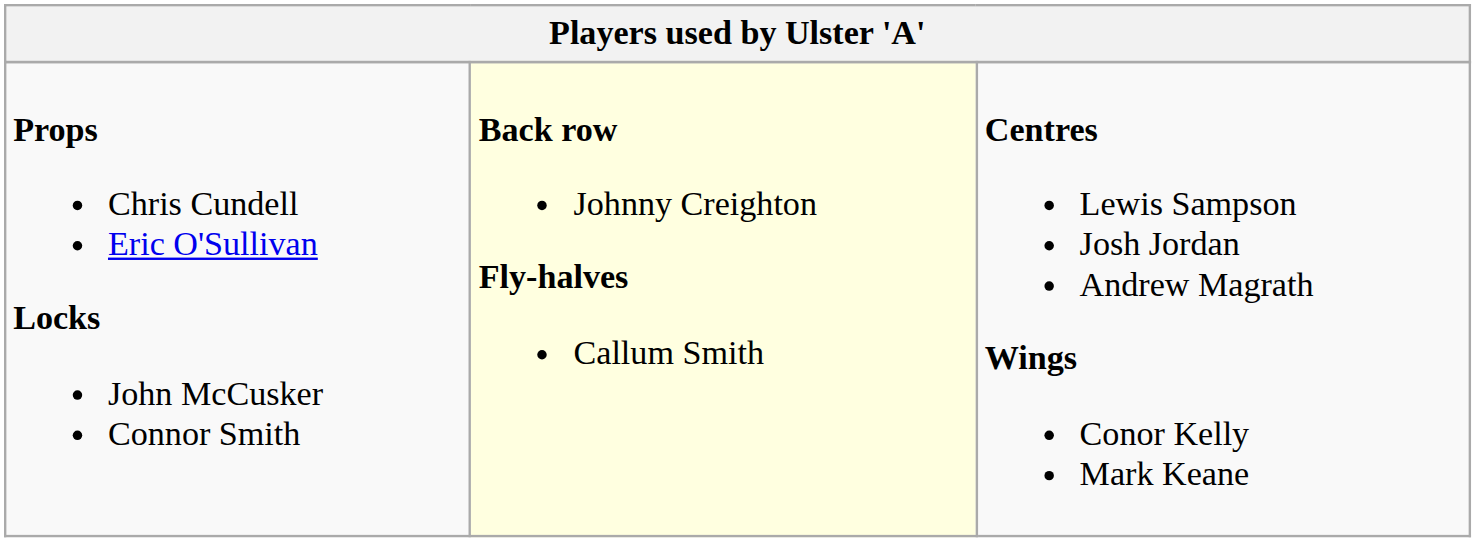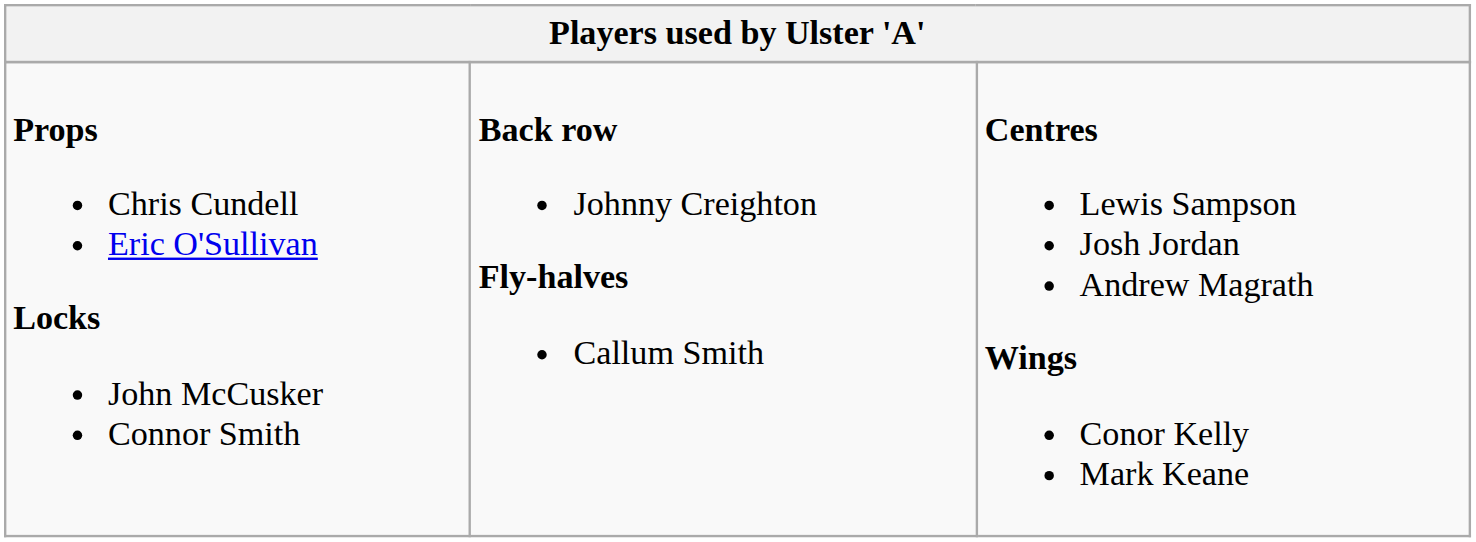(724, 242) lightyellow background -> (724, 242) no background
